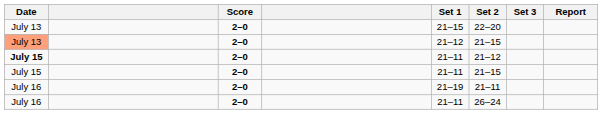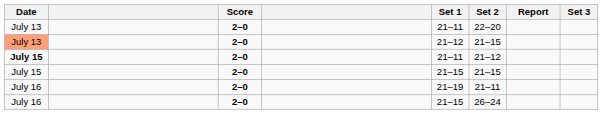columns swapped: (525, 12) <-> (571, 12)
(450, 27) 21–15 -> (450, 27) 21–11
(450, 72) 21–11 -> (450, 72) 21–15
(450, 102) 21–11 -> (450, 102) 21–15
